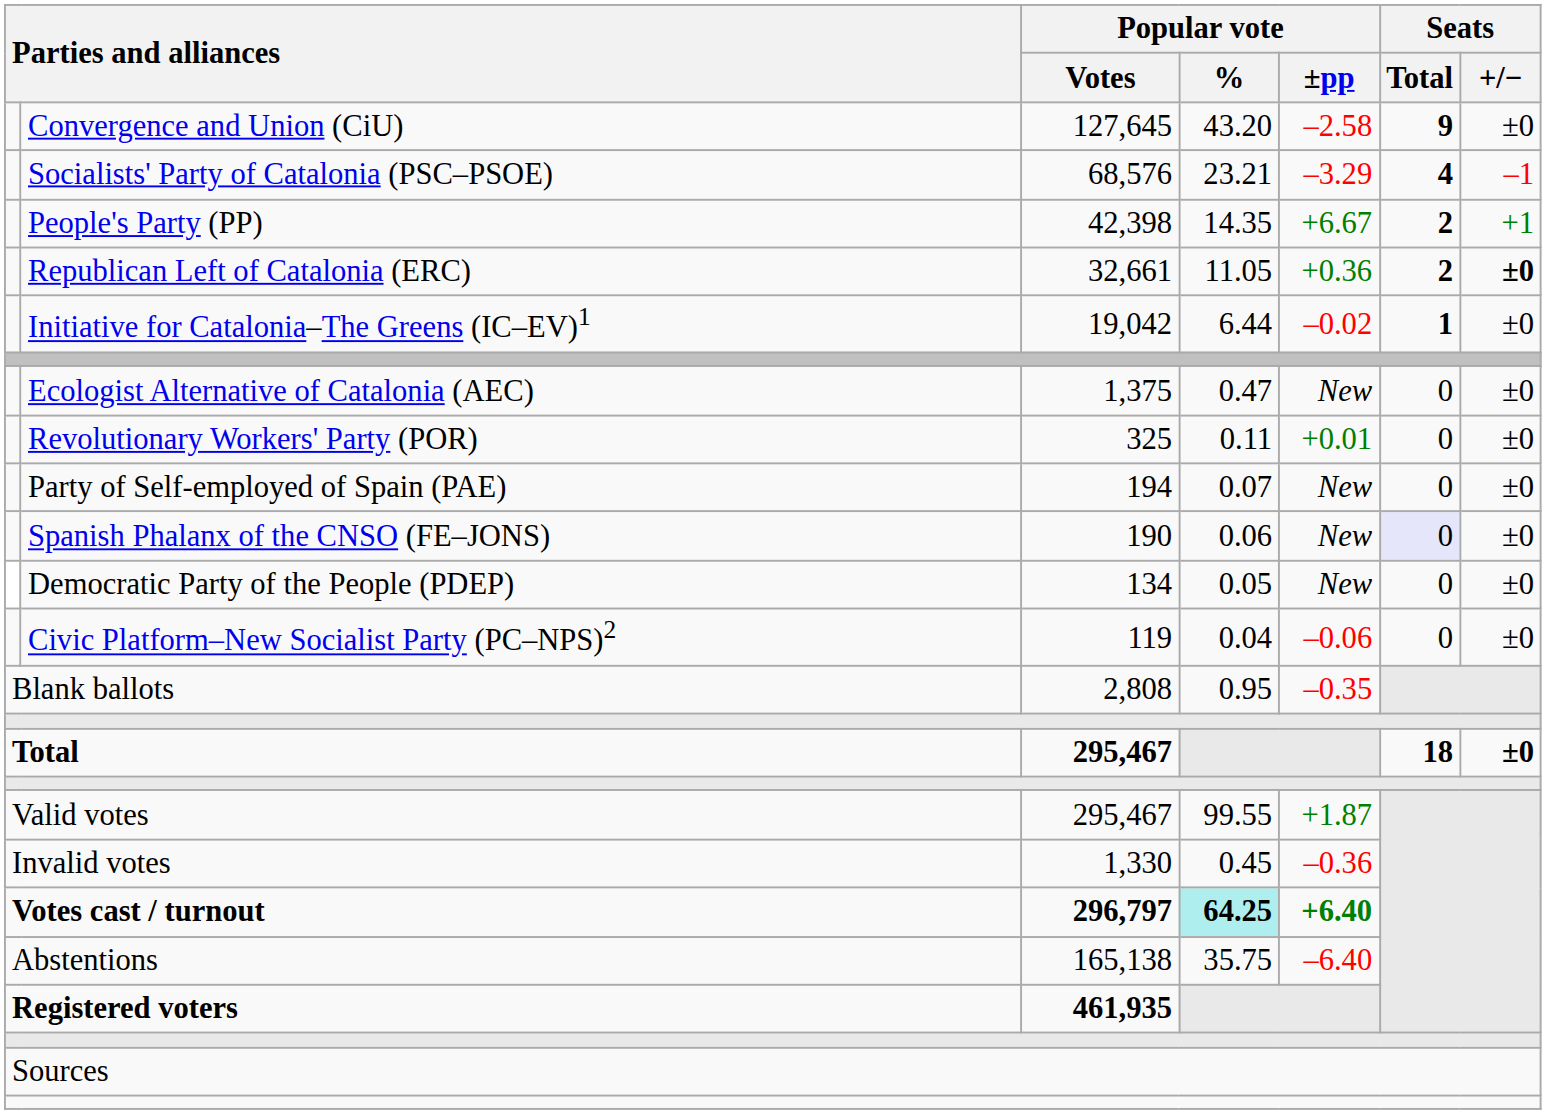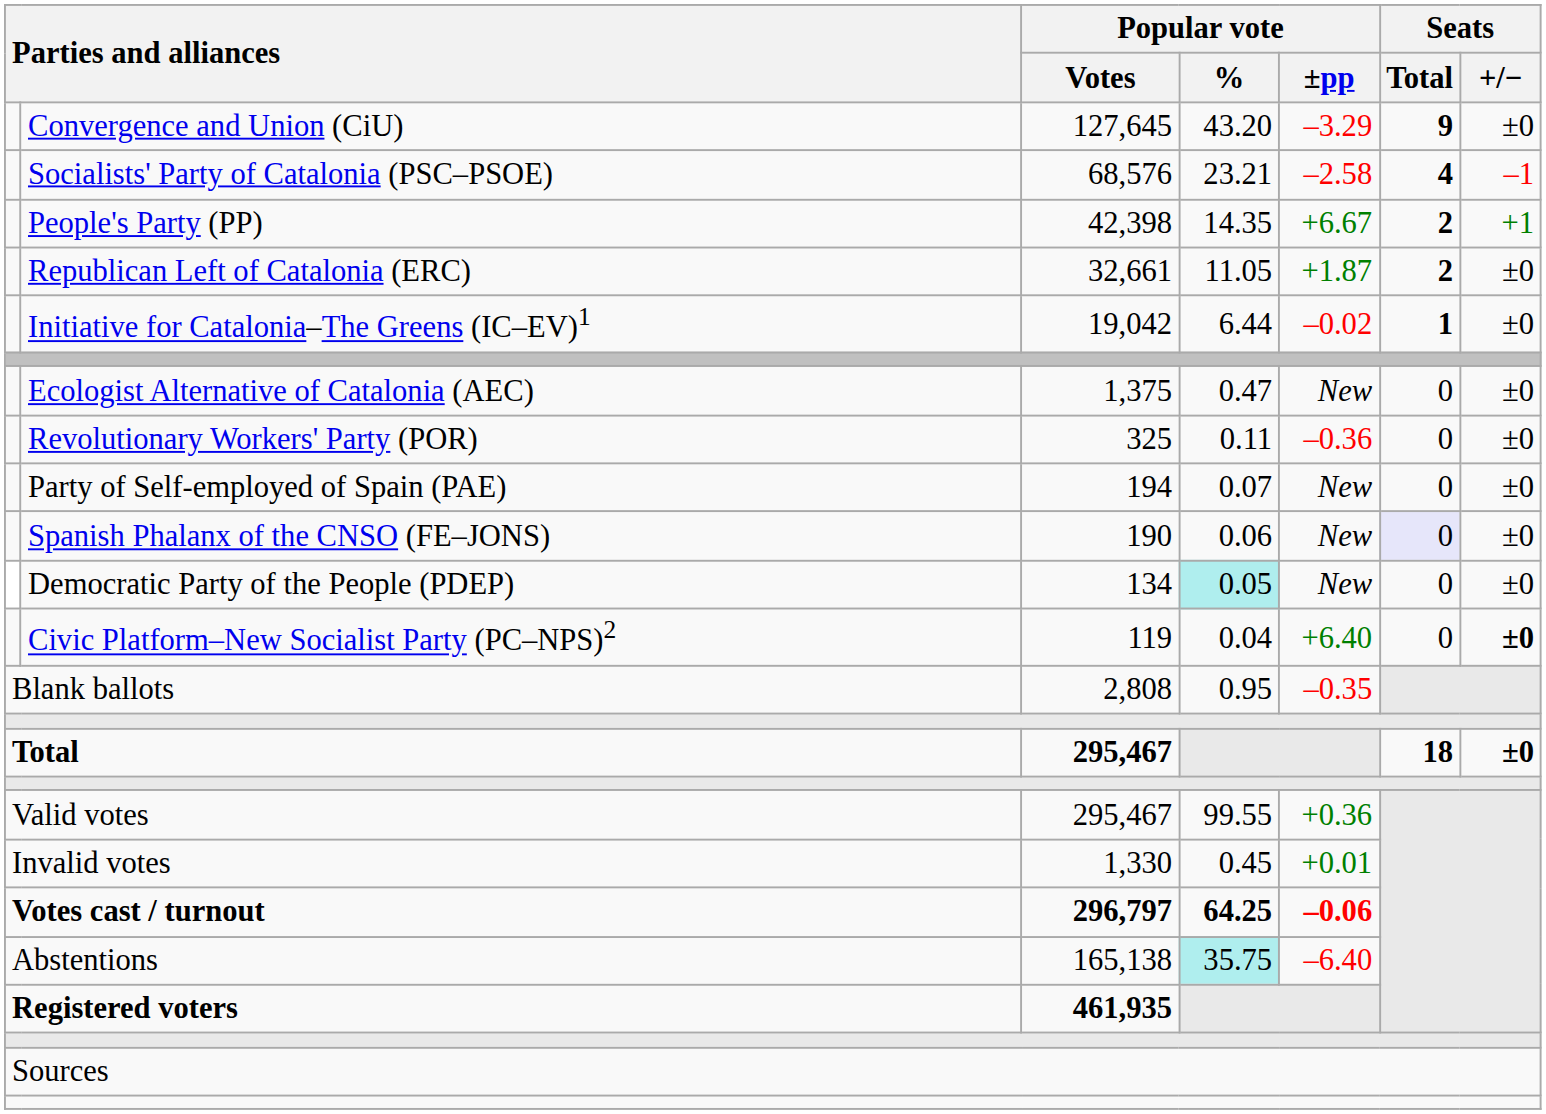(1338, 125) –2.58 -> (1338, 125) –3.29
(1338, 174) –3.29 -> (1338, 174) –2.58
(1337, 271) +0.36 -> (1337, 271) +1.87
(1518, 271) bold -> (1518, 271) normal
(1337, 438) +0.01 -> (1338, 438) –0.36
(1245, 584) no background -> (1245, 584) paleturquoise background
(1338, 636) –0.06 -> (1337, 636) +6.40
(1518, 636) normal -> (1518, 636) bold
(1337, 814) +1.87 -> (1337, 814) +0.36
(1338, 862) –0.36 -> (1337, 862) +0.01
(1238, 911) paleturquoise background -> (1238, 911) no background
(1337, 911) +6.40 -> (1338, 911) –0.06
(1238, 959) no background -> (1238, 959) paleturquoise background
